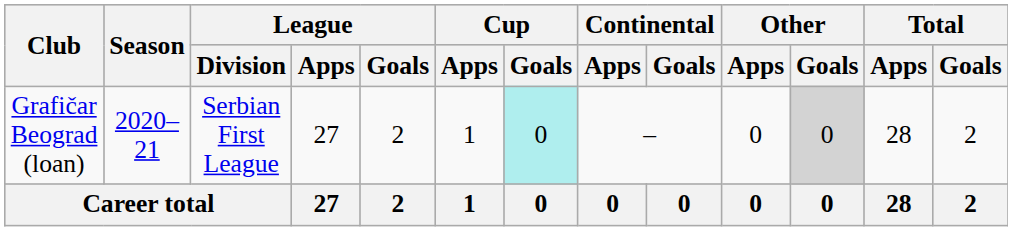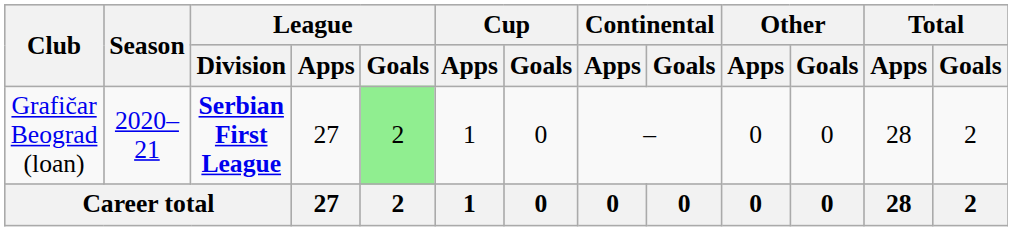(241, 134) normal -> (241, 134) bold
(398, 134) no background -> (398, 134) lightgreen background
(541, 134) paleturquoise background -> (541, 134) no background
(827, 134) lightgrey background -> (827, 134) no background
